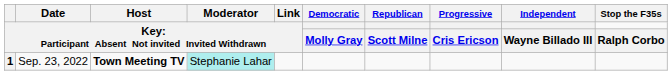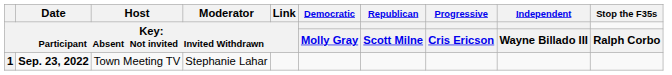(53, 61) normal -> (54, 61) bold
(139, 61) bold -> (137, 61) normal
(231, 61) paleturquoise background -> (226, 61) no background
